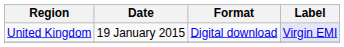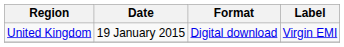(310, 32) lavender background -> (310, 32) no background
